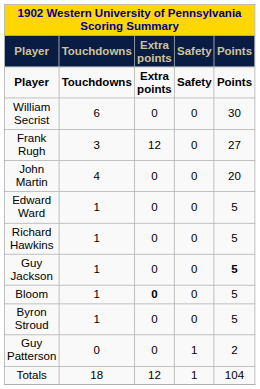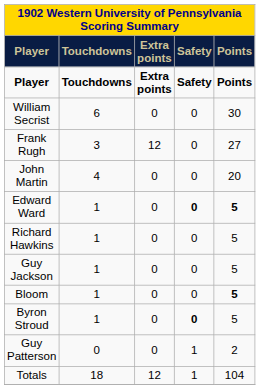(194, 207) normal -> (194, 207) bold
(234, 207) normal -> (234, 207) bold
(234, 269) bold -> (234, 269) normal
(154, 294) bold -> (154, 294) normal
(234, 294) normal -> (234, 294) bold
(194, 319) normal -> (194, 319) bold
